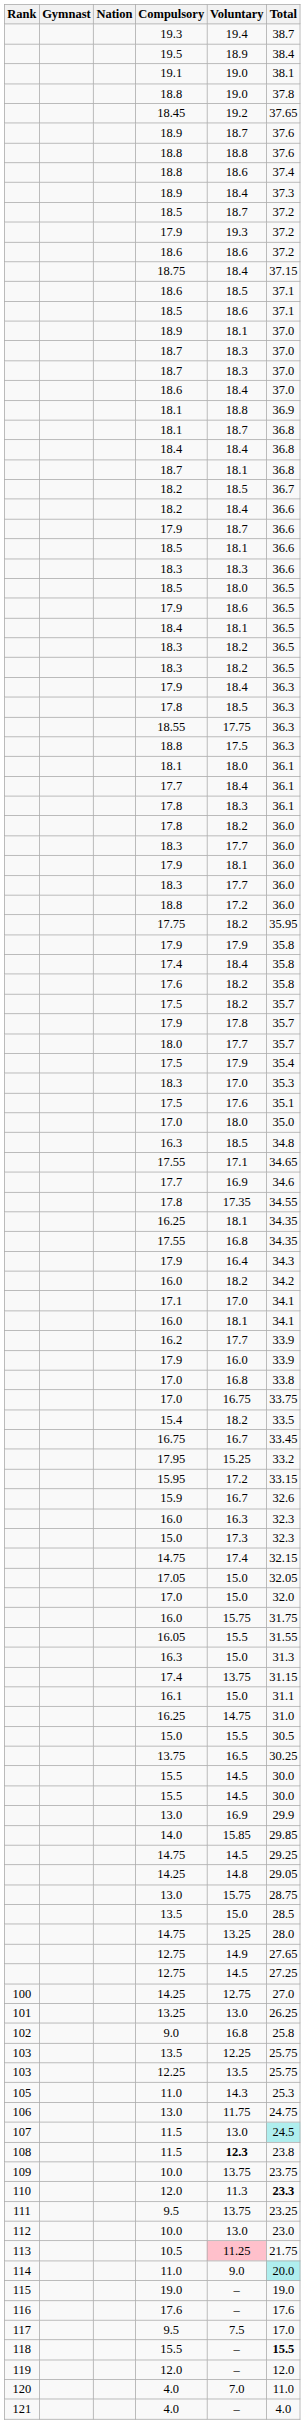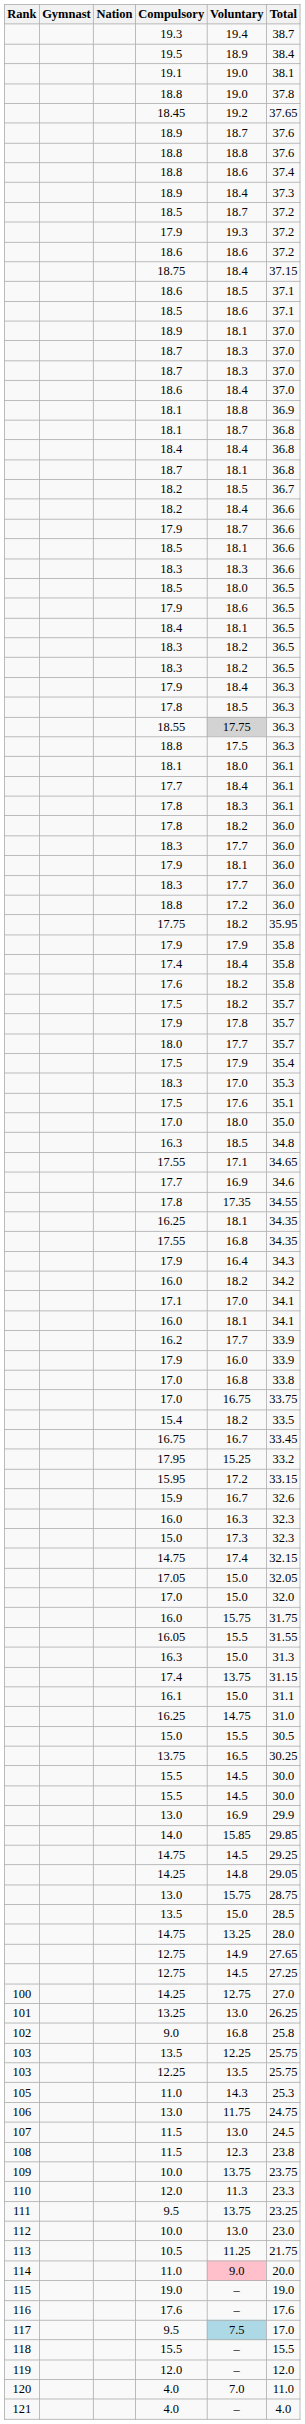(237, 726) no background -> (237, 726) lightgrey background
(283, 2132) paleturquoise background -> (283, 2132) no background
(237, 2151) bold -> (237, 2151) normal
(283, 2191) bold -> (283, 2191) normal
(237, 2250) pink background -> (237, 2250) no background
(237, 2270) no background -> (237, 2270) pink background
(283, 2270) paleturquoise background -> (283, 2270) no background
(237, 2330) no background -> (237, 2330) lightblue background
(283, 2349) bold -> (283, 2349) normal
